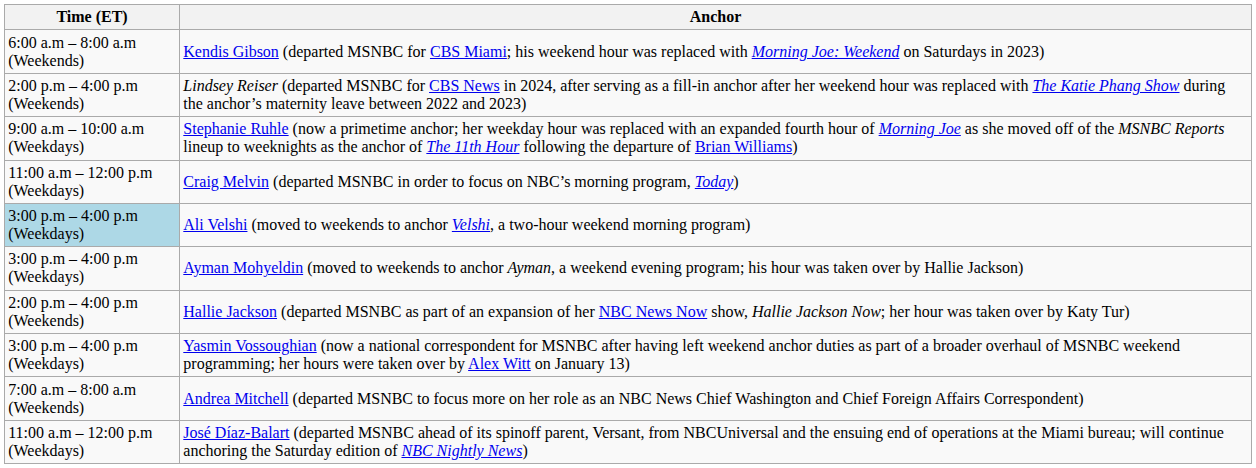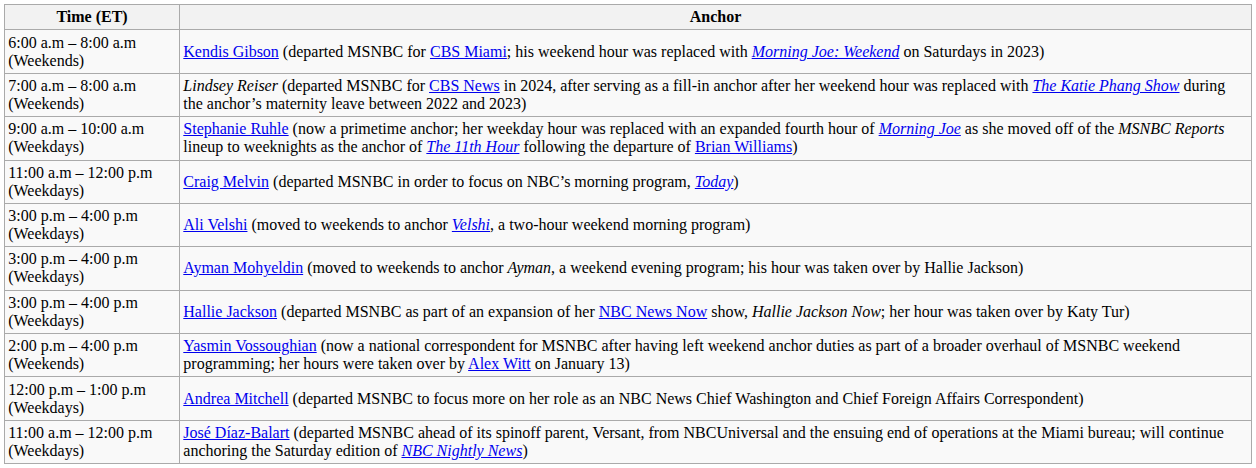(73, 94) 2:00 p.m – 4:00 p.m (Weekends) -> (72, 94) 7:00 a.m – 8:00 a.m (Weekends)
(73, 225) lightblue background -> (73, 225) no background
(73, 311) 2:00 p.m – 4:00 p.m (Weekends) -> (73, 311) 3:00 p.m – 4:00 p.m (Weekdays)
(73, 355) 3:00 p.m – 4:00 p.m (Weekdays) -> (73, 355) 2:00 p.m – 4:00 p.m (Weekends)
(72, 398) 7:00 a.m – 8:00 a.m (Weekends) -> (77, 398) 12:00 p.m – 1:00 p.m (Weekdays)
